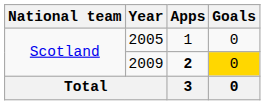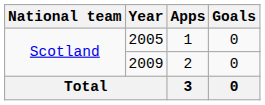(188, 64) bold -> (188, 64) normal
(234, 64) gold background -> (234, 64) no background
